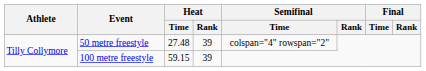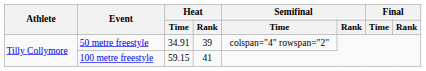(179, 43) 27.48 -> (179, 43) 34.91
(207, 58) 39 -> (207, 58) 41
